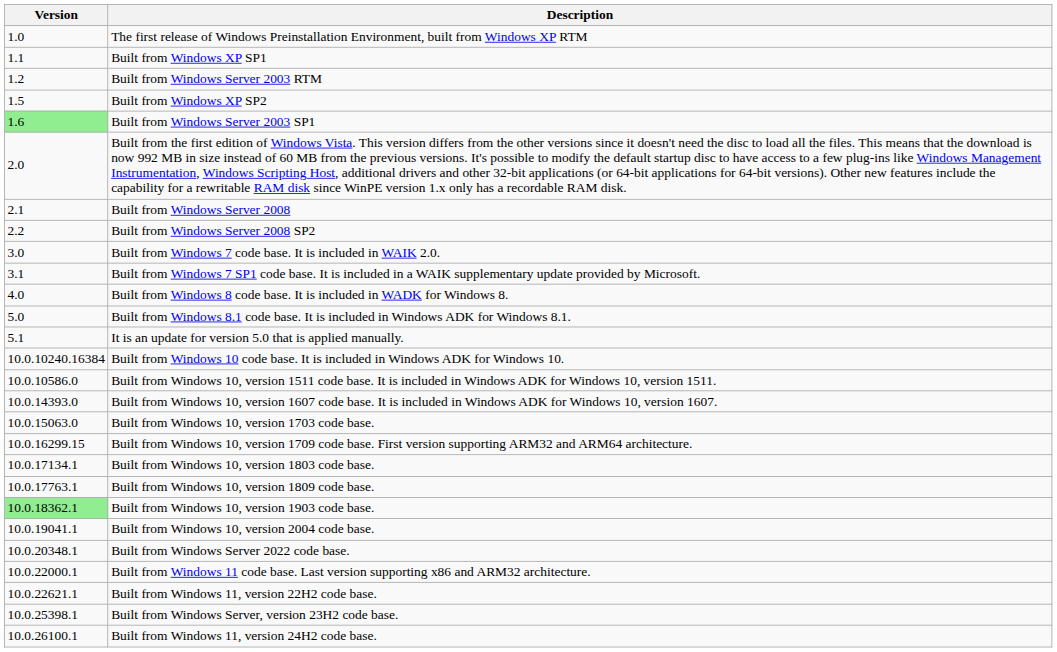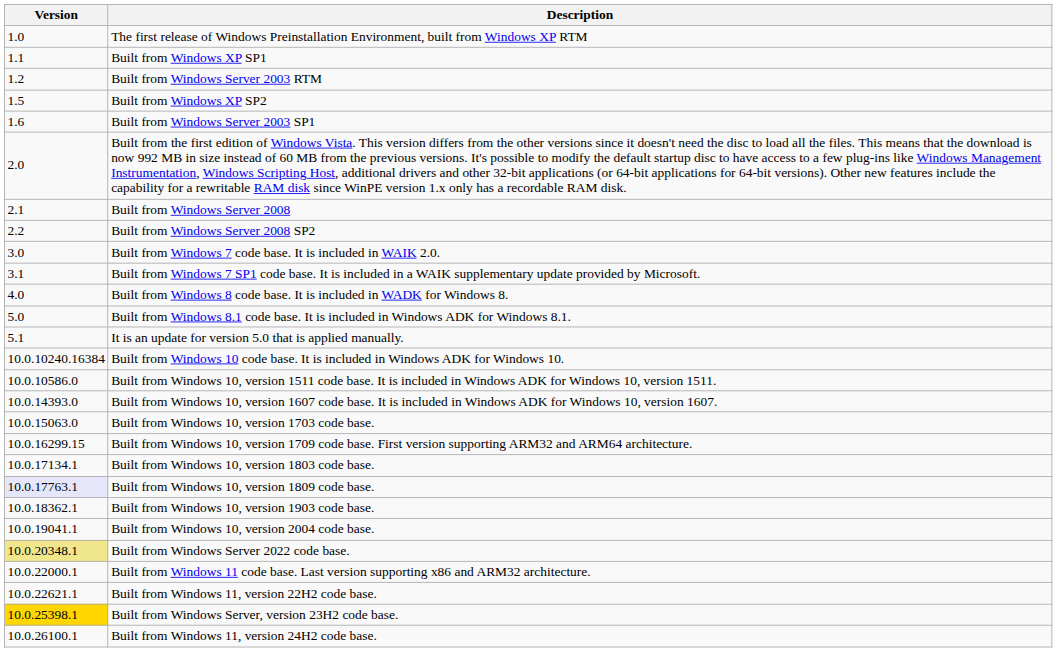(16, 121) lightgreen background -> (16, 121) no background
(43, 486) no background -> (43, 486) lavender background
(43, 508) lightgreen background -> (43, 508) no background
(43, 550) no background -> (43, 550) khaki background
(43, 614) no background -> (43, 614) gold background
